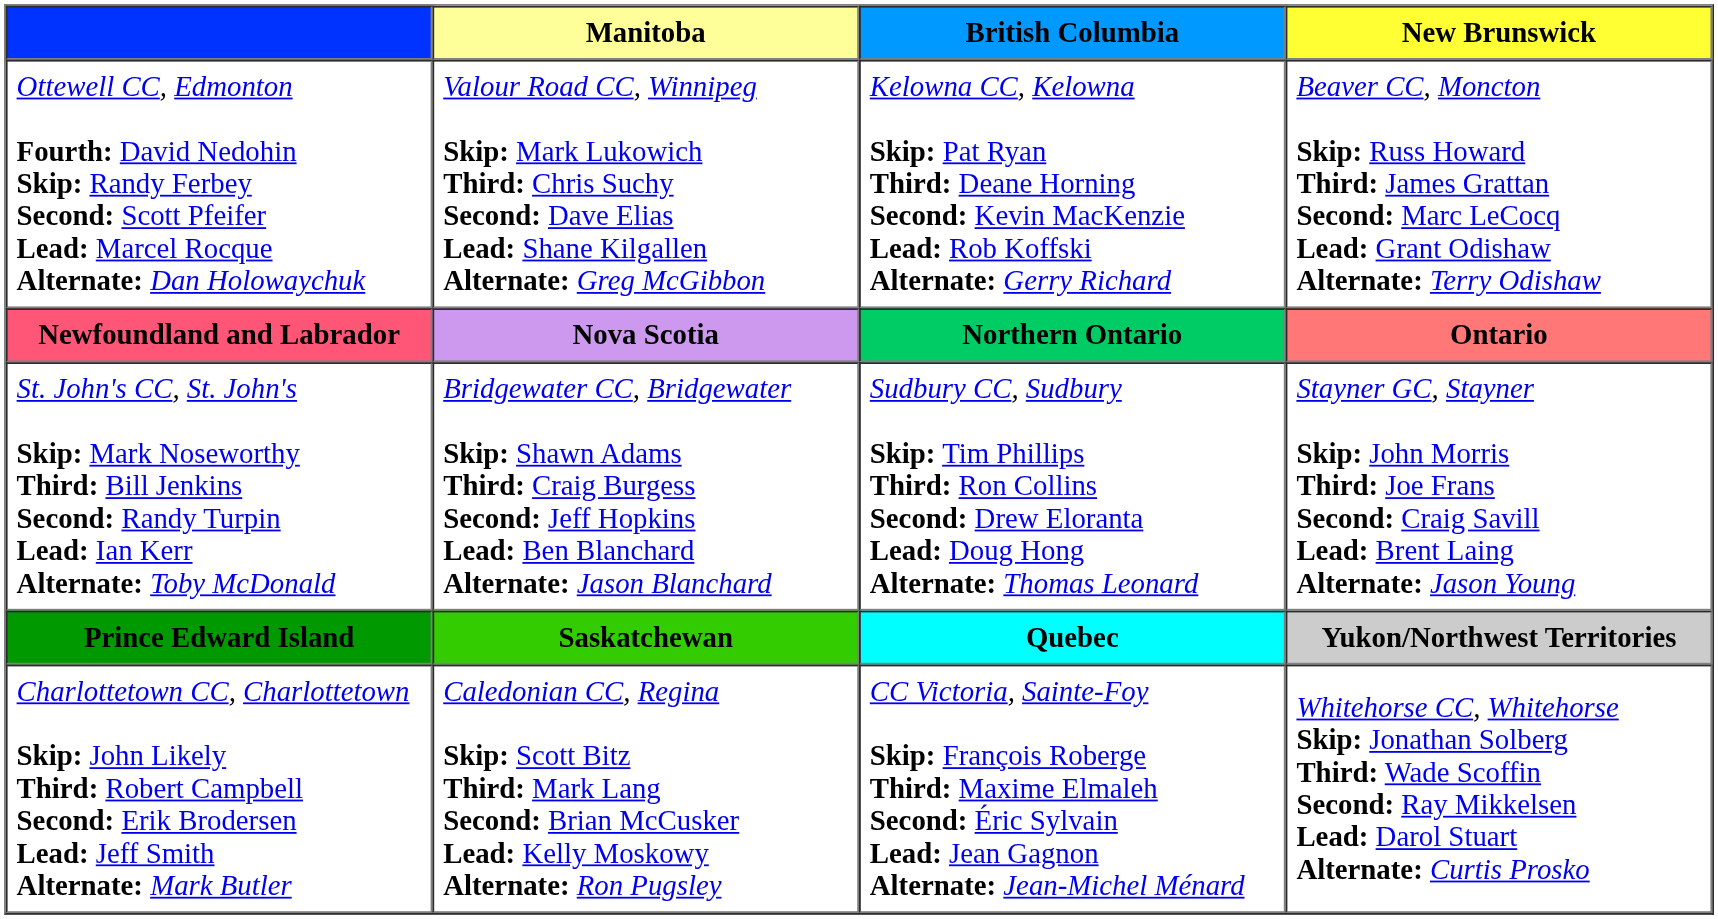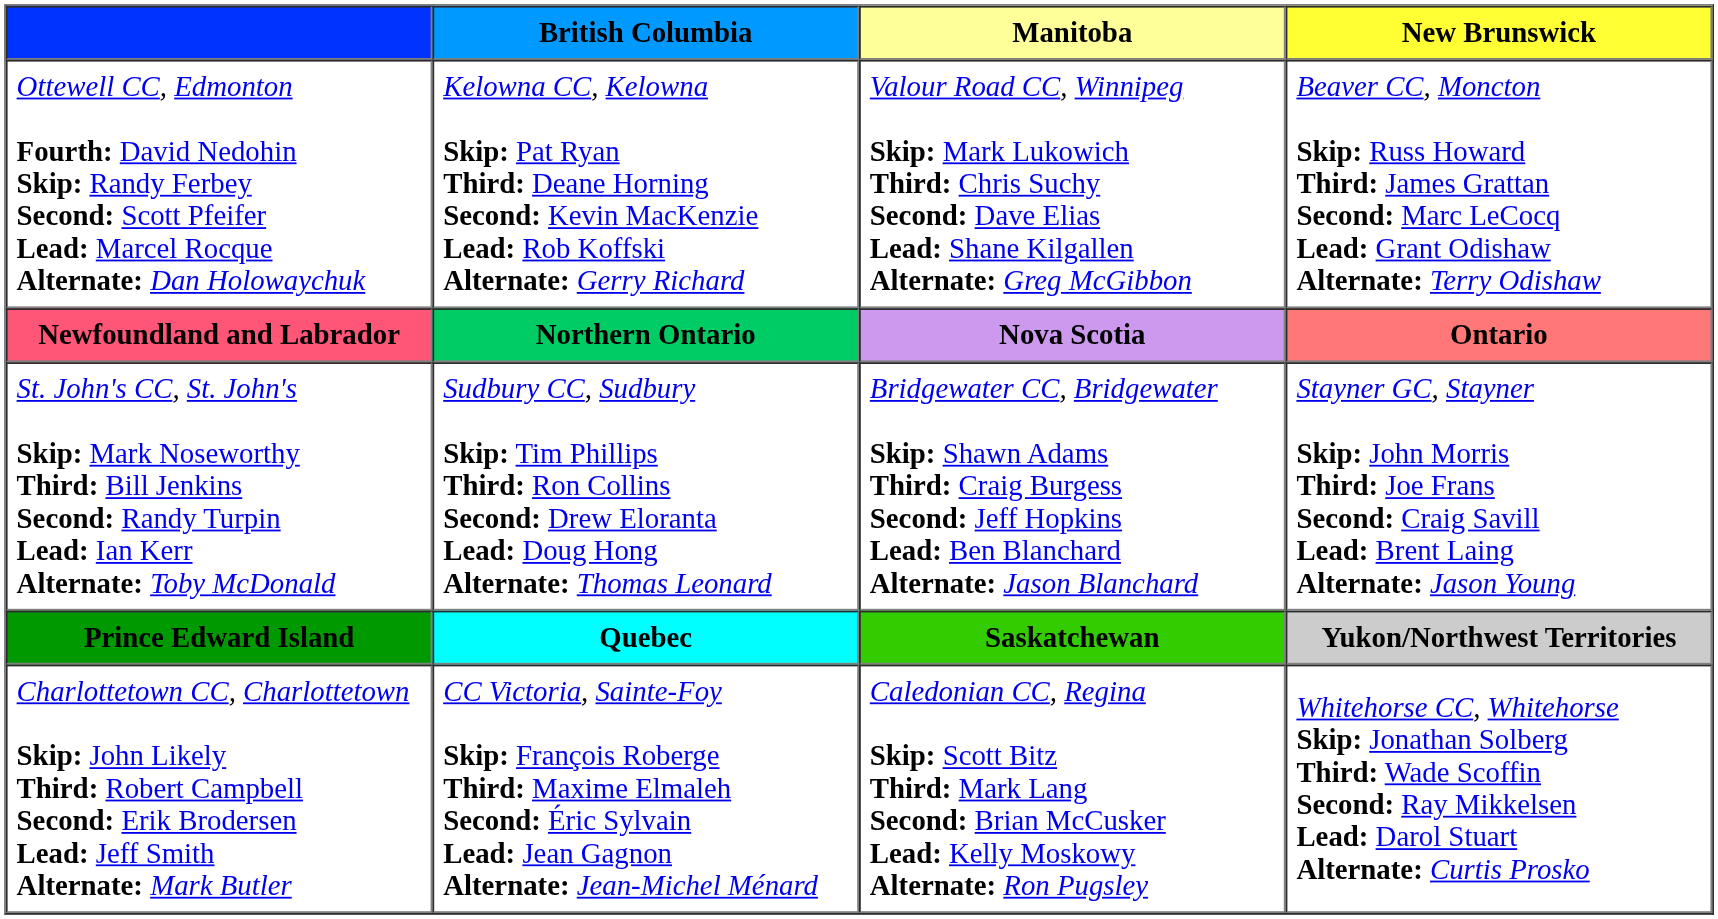columns swapped: (1072, 32) <-> (646, 32)
